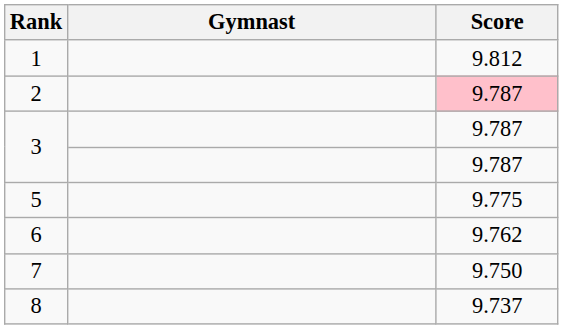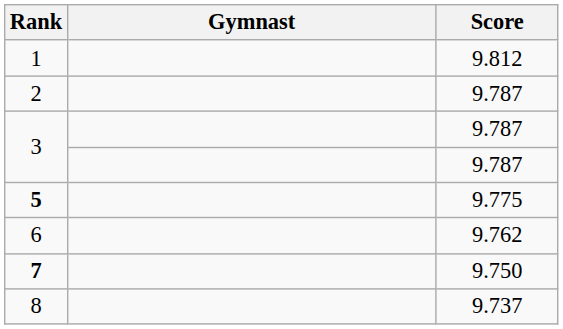(497, 93) pink background -> (497, 93) no background
(36, 199) normal -> (36, 199) bold
(36, 270) normal -> (36, 270) bold
